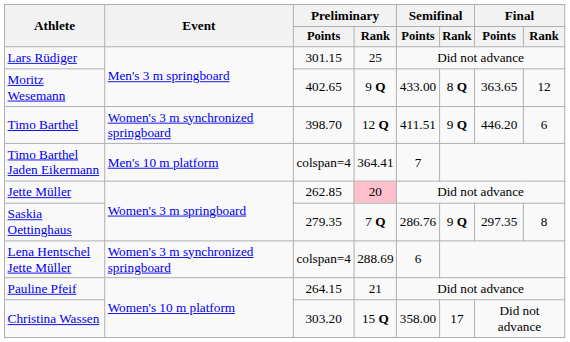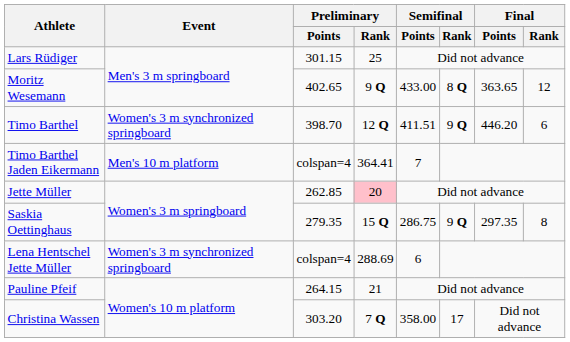(375, 222) 7 Q -> (375, 222) 15 Q
(418, 222) 286.76 -> (418, 222) 286.75
(375, 319) 15 Q -> (375, 319) 7 Q
